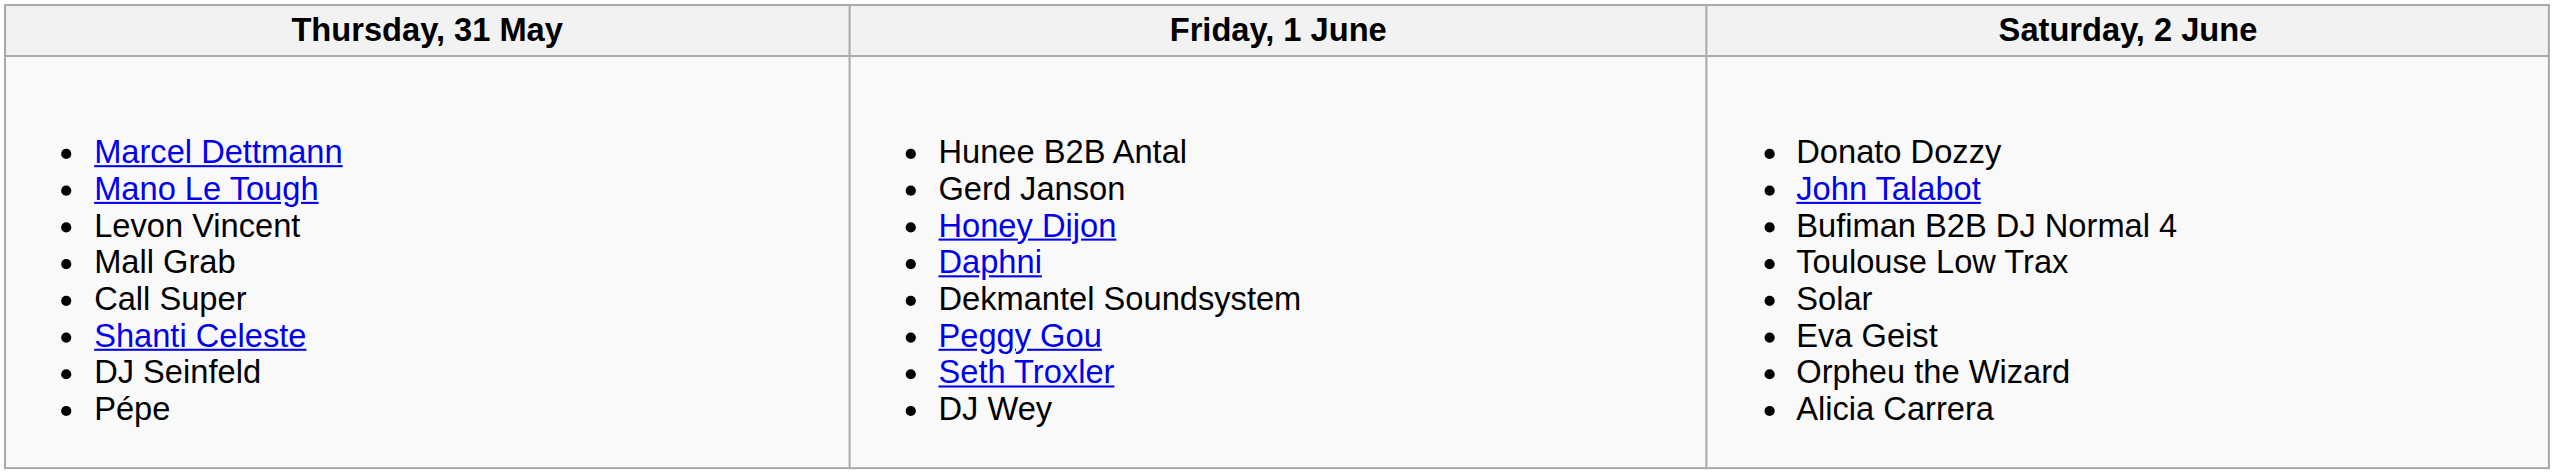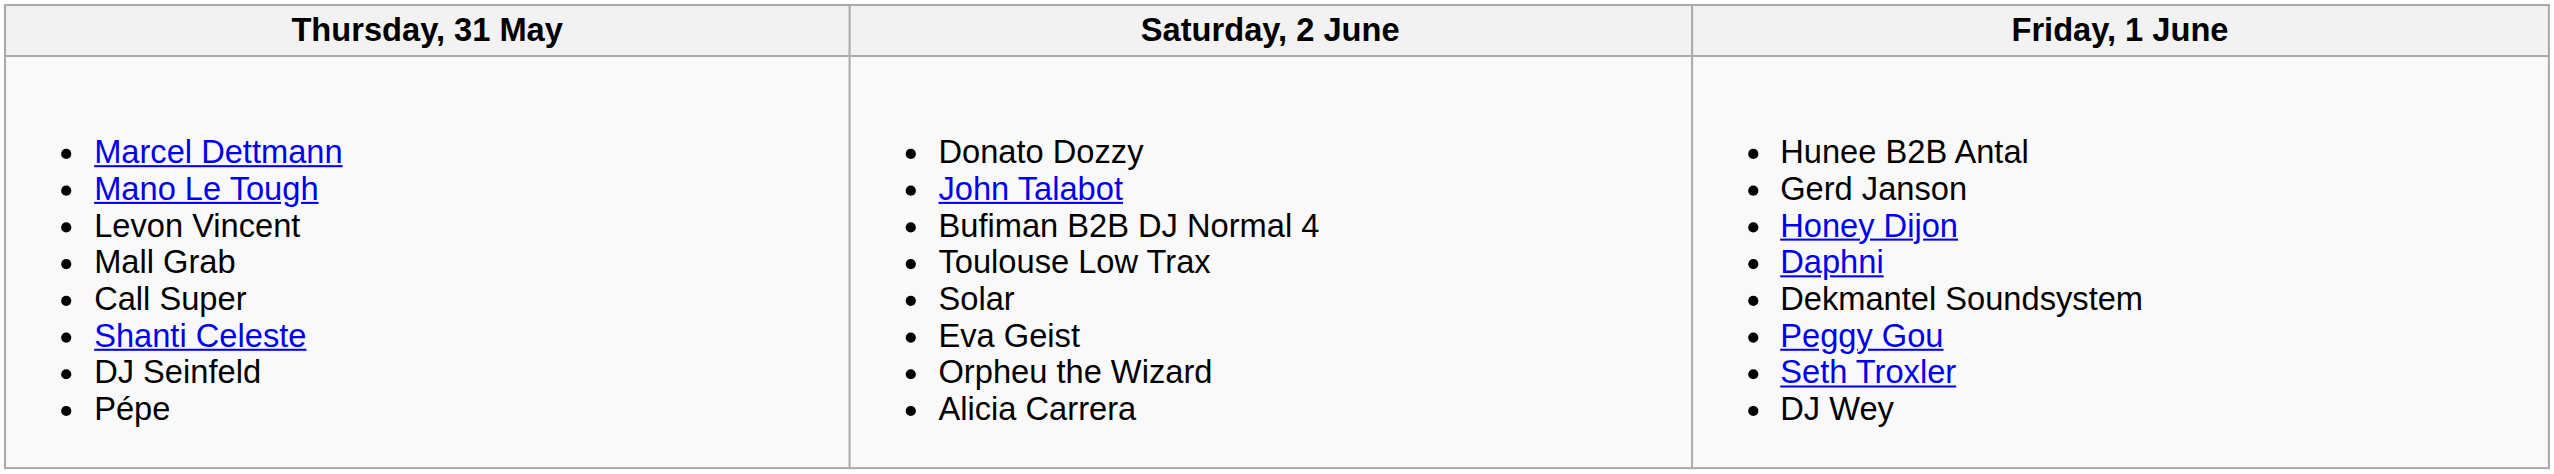columns swapped: (1278, 30) <-> (2128, 30)
